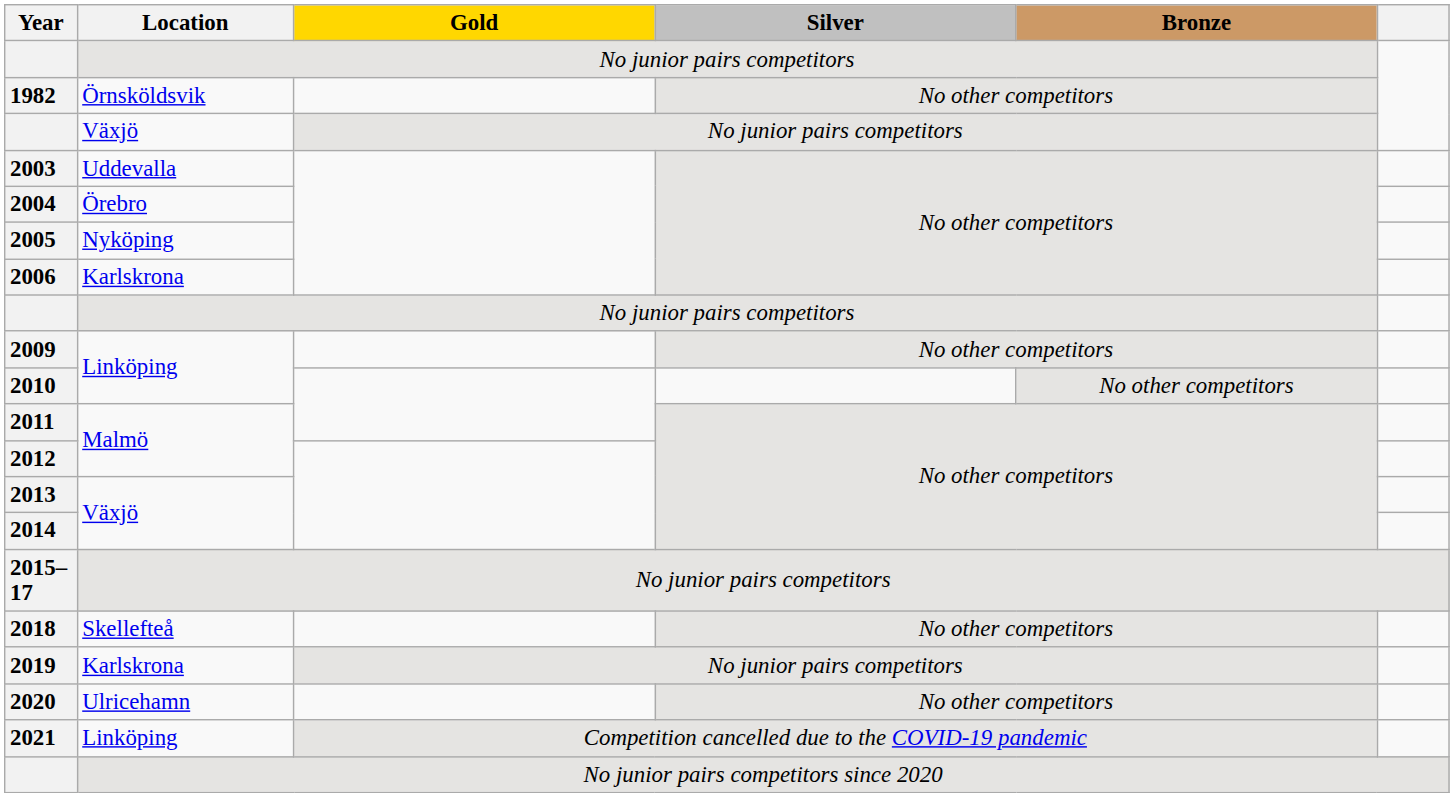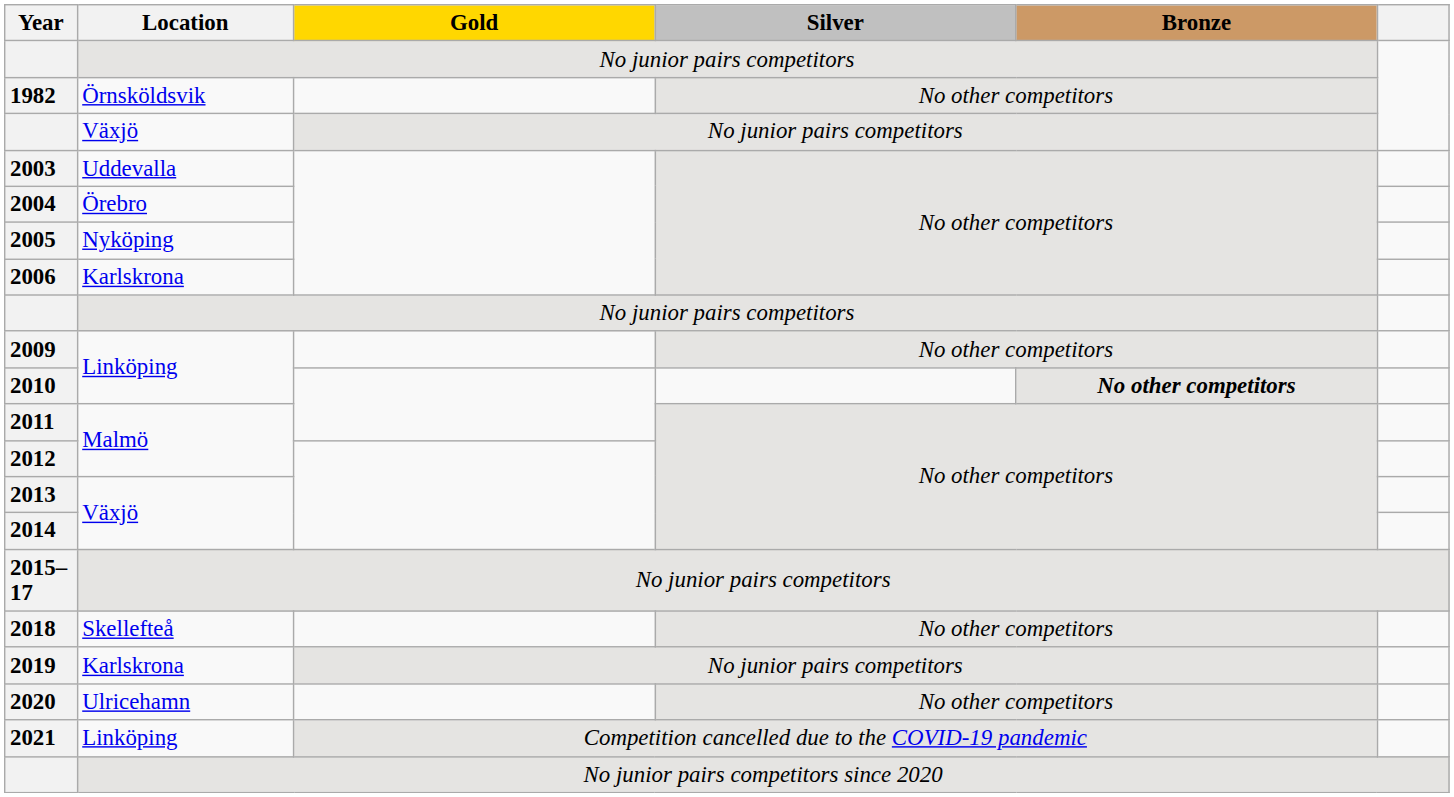(1196, 385) normal -> (1196, 385) bold
